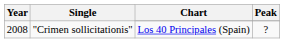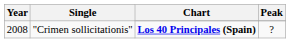(194, 29) normal -> (197, 29) bold
